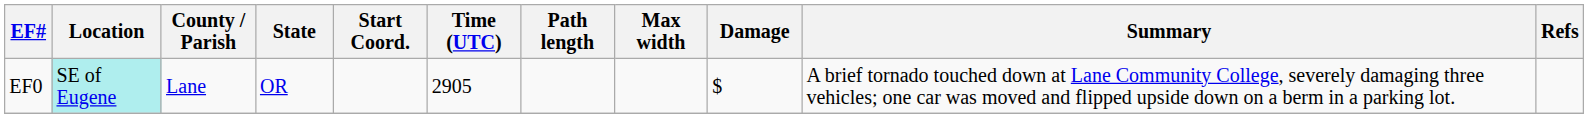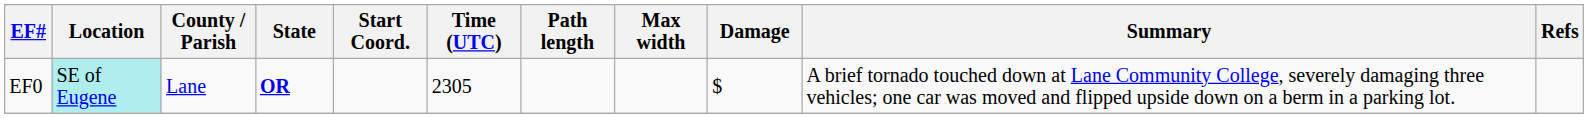(274, 85) normal -> (275, 85) bold
(452, 85) 2905 -> (452, 85) 2305
